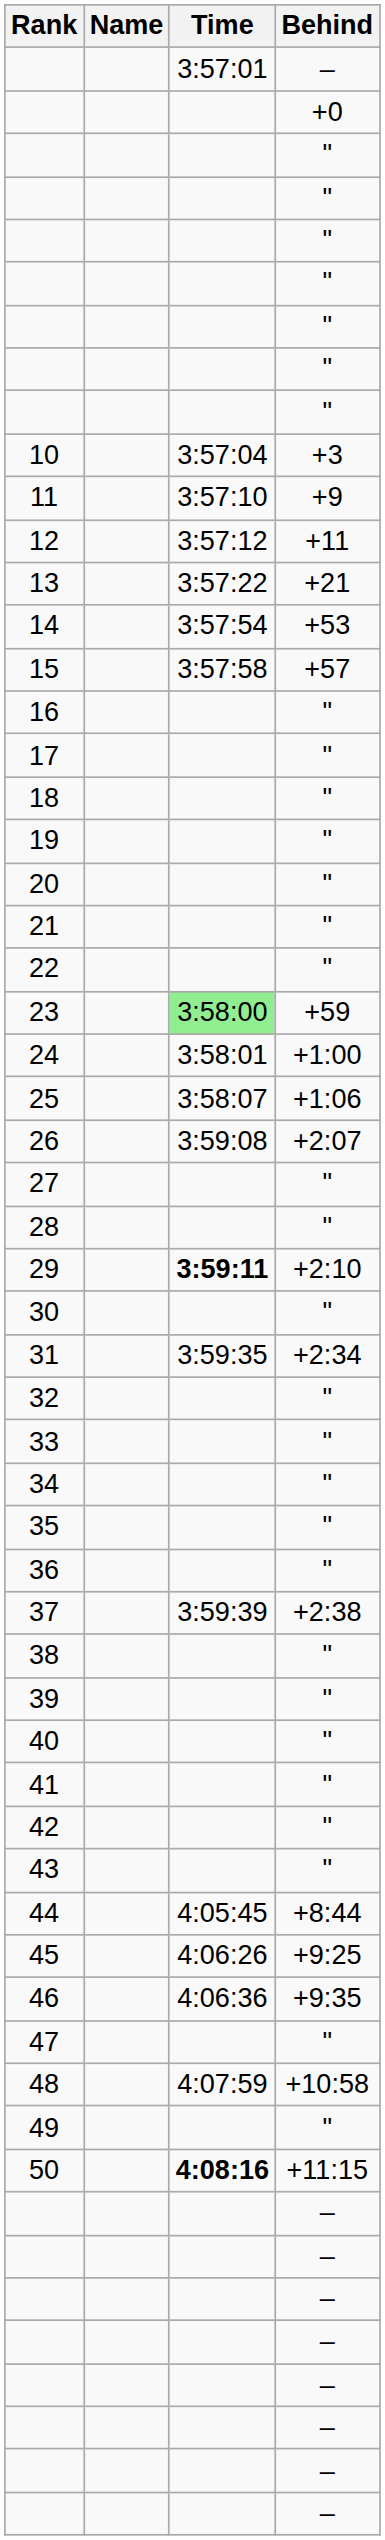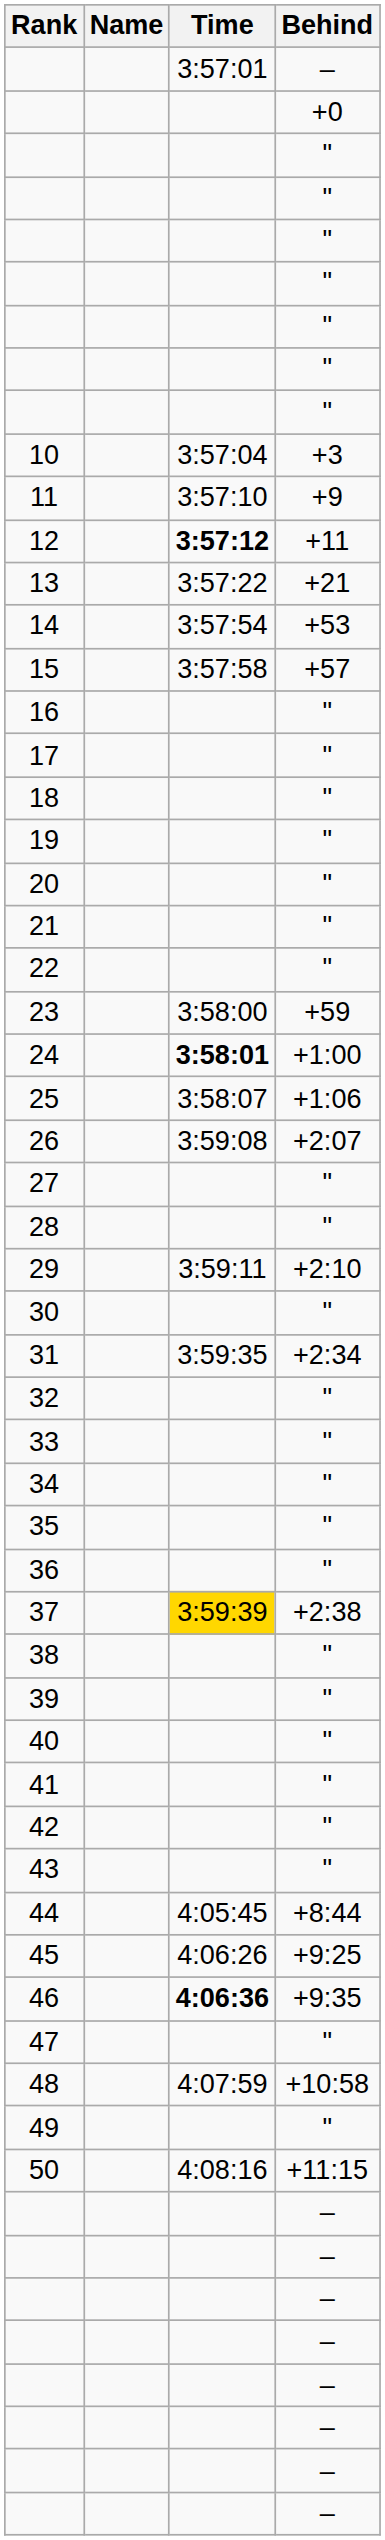(222, 540) normal -> (222, 540) bold
(222, 1012) lightgreen background -> (222, 1012) no background
(222, 1055) normal -> (222, 1055) bold
(222, 1269) bold -> (222, 1269) normal
(222, 1612) no background -> (222, 1612) gold background
(222, 1998) normal -> (222, 1998) bold
(222, 2170) bold -> (222, 2170) normal
